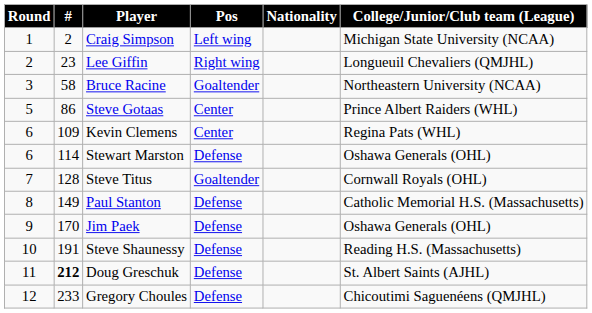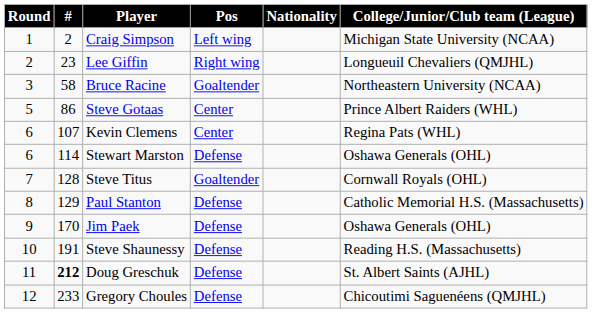(68, 132) 109 -> (68, 132) 107
(68, 202) 149 -> (68, 202) 129
